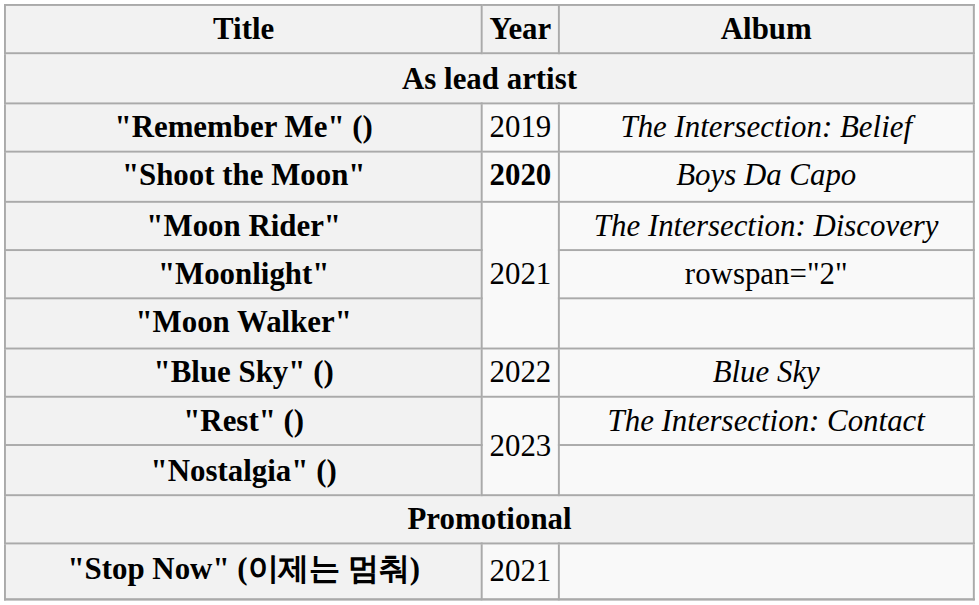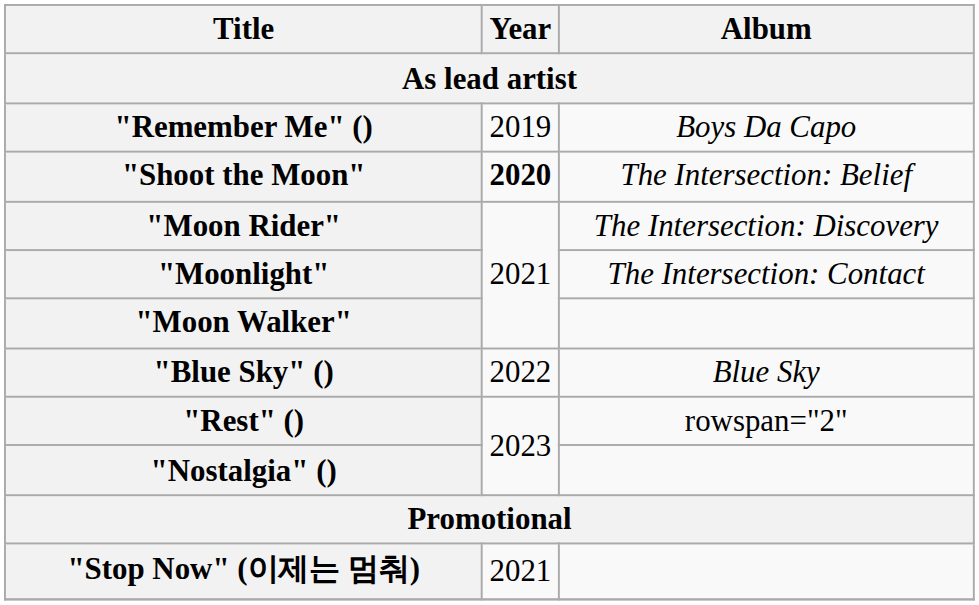(766, 126) The Intersection: Belief -> (766, 126) Boys Da Capo
(766, 175) Boys Da Capo -> (766, 175) The Intersection: Belief
(766, 273) rowspan="2" -> (766, 273) The Intersection: Contact
(766, 420) The Intersection: Contact -> (766, 420) rowspan="2"
